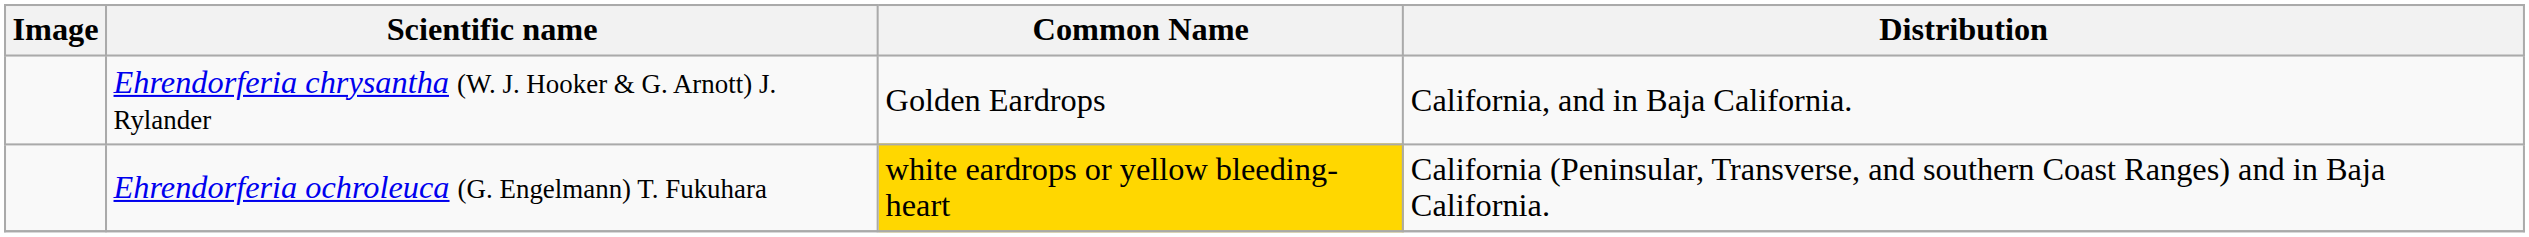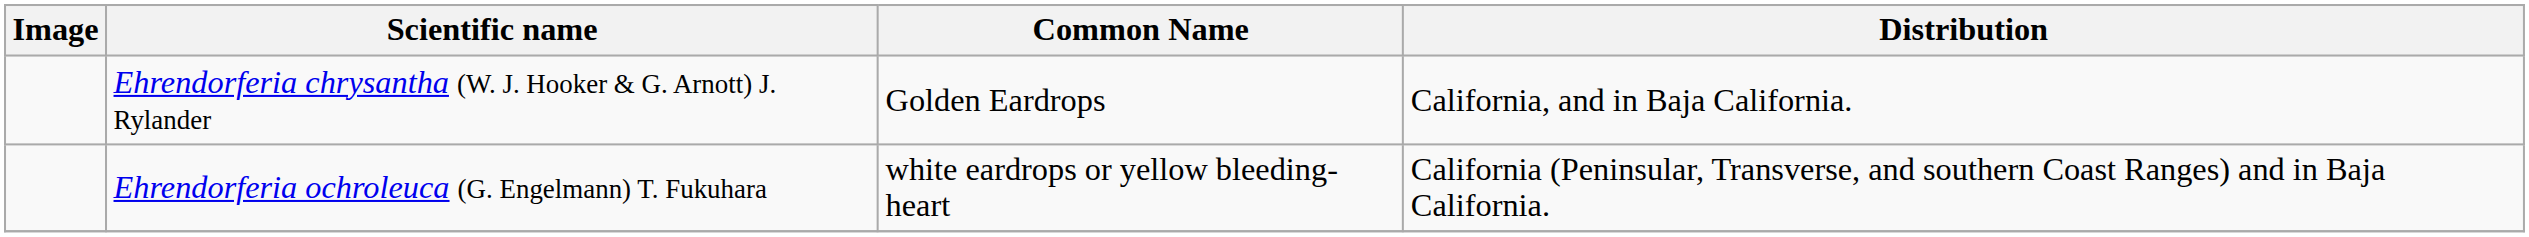(1112, 187) gold background -> (1112, 187) no background
